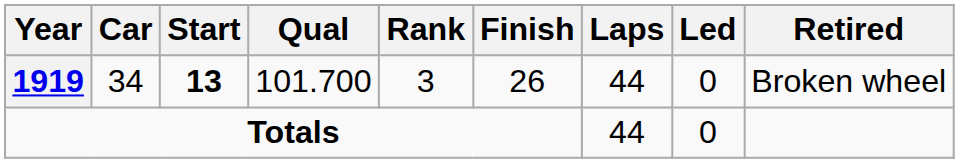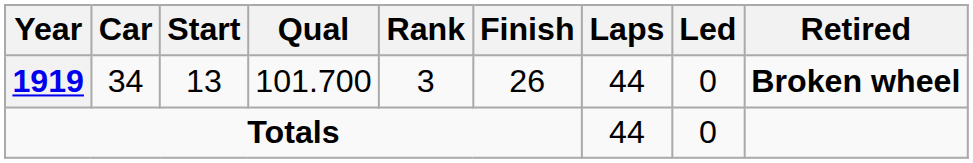(204, 81) bold -> (204, 81) normal
(849, 81) normal -> (856, 81) bold
